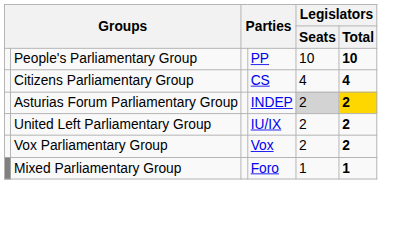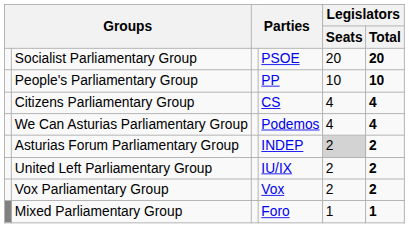+ row: (106, 59)
+ row: (131, 124)
(346, 102) gold background -> (373, 146) no background
